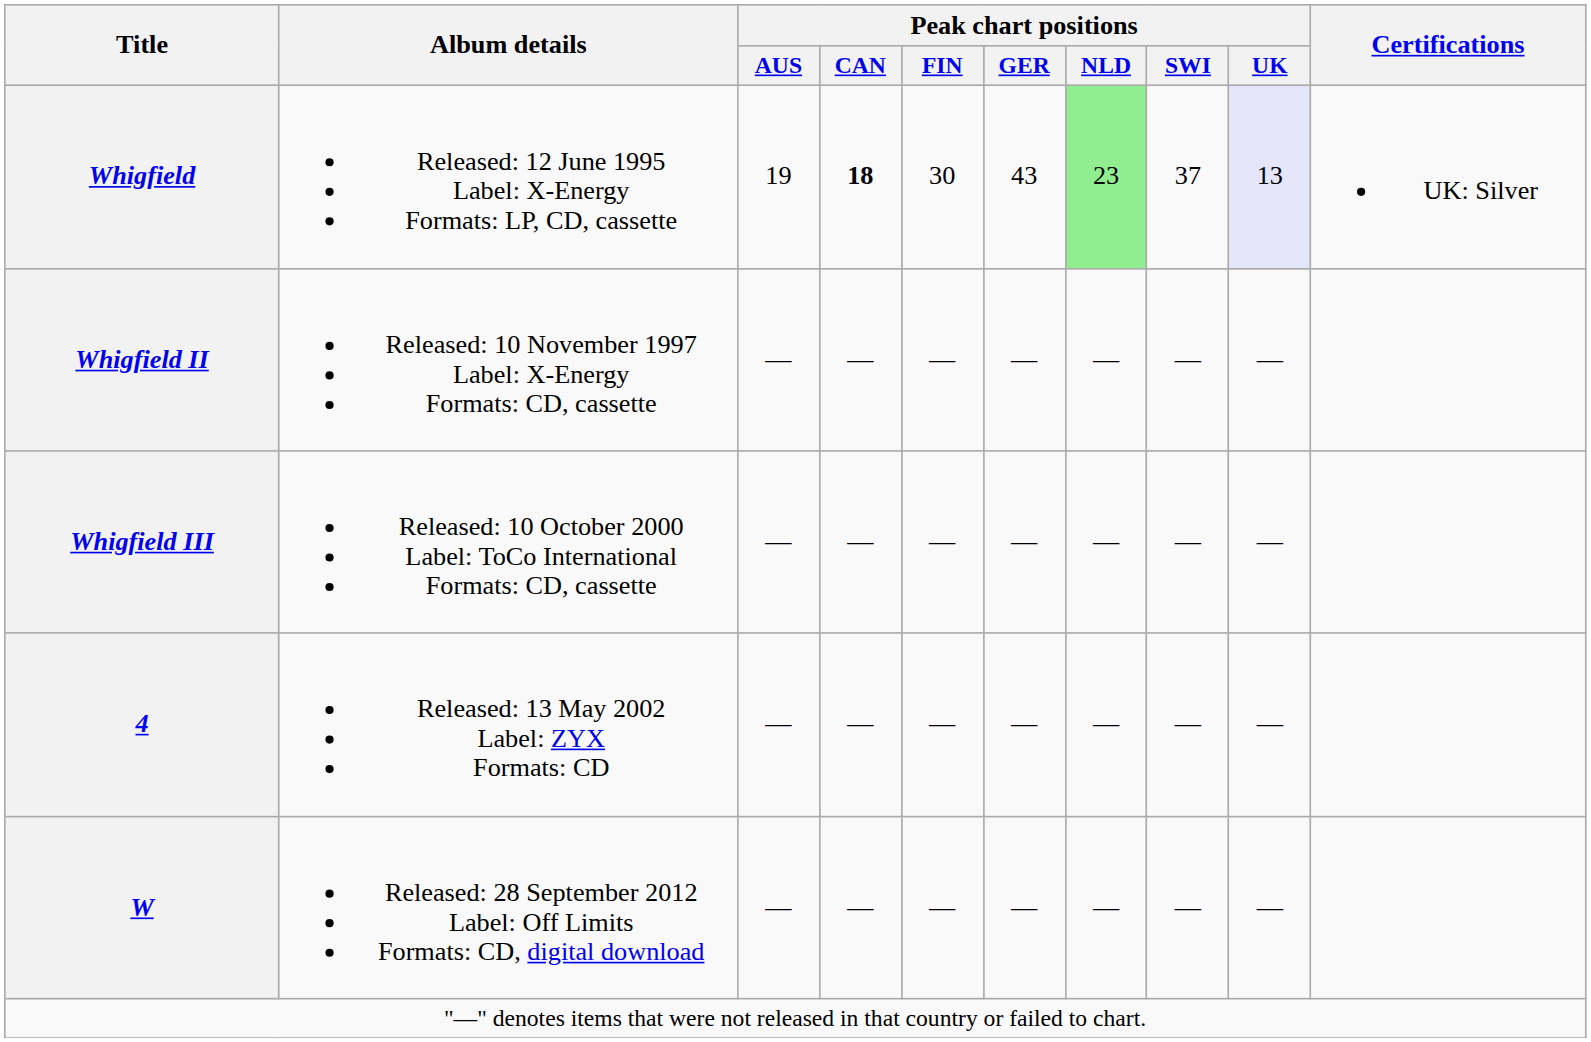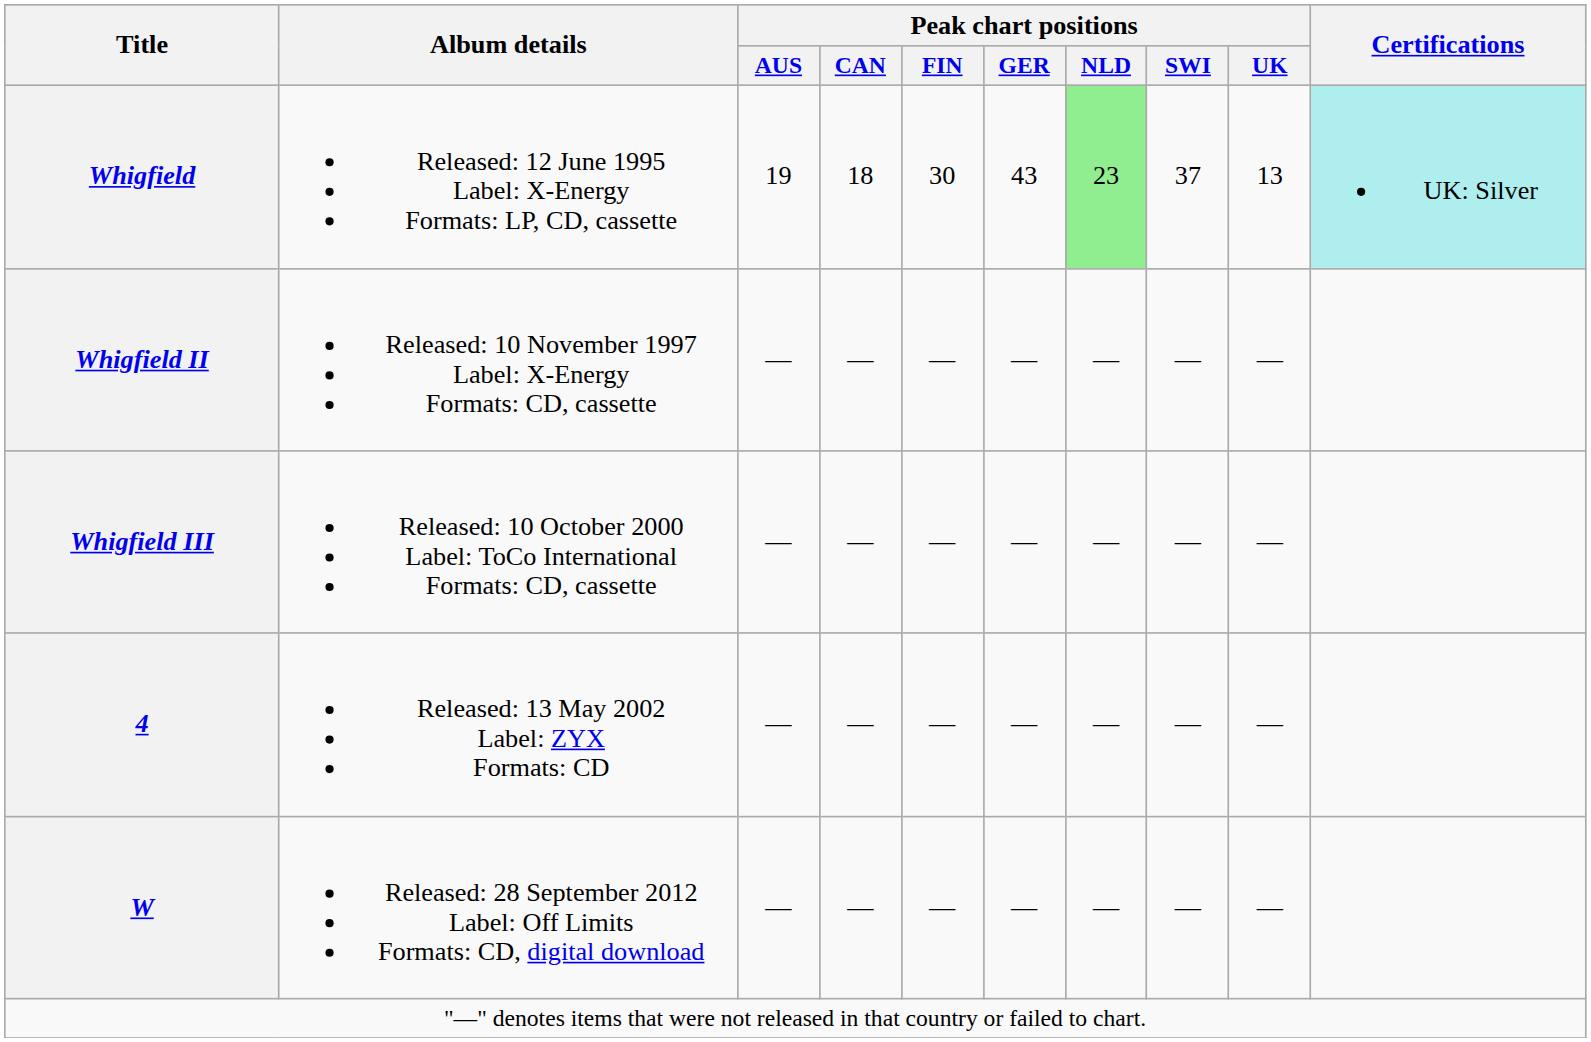(860, 176) bold -> (860, 176) normal
(1270, 176) lavender background -> (1270, 176) no background
(1448, 191) no background -> (1448, 191) paleturquoise background
